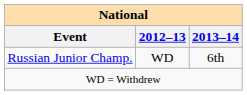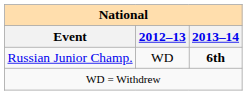(216, 57) normal -> (216, 57) bold
